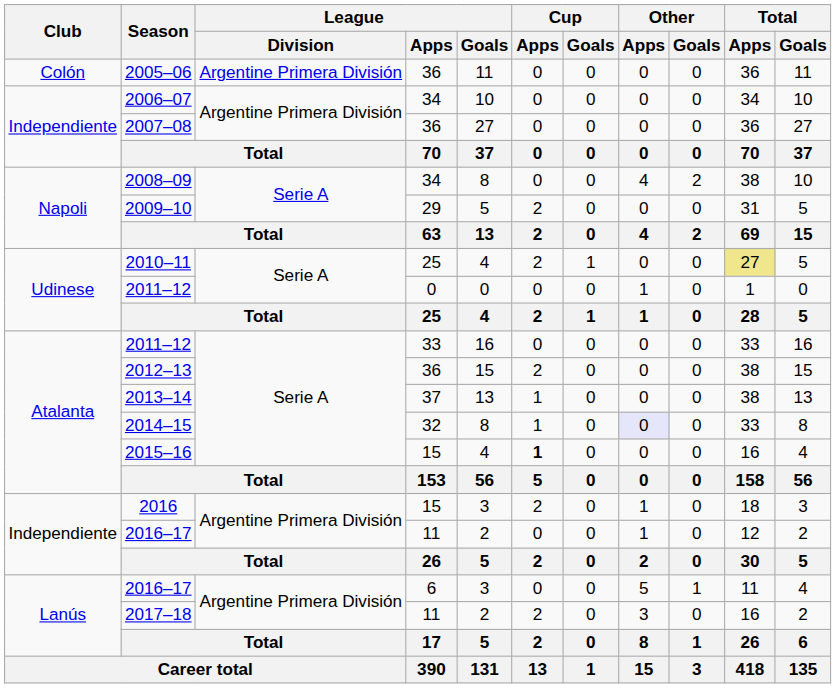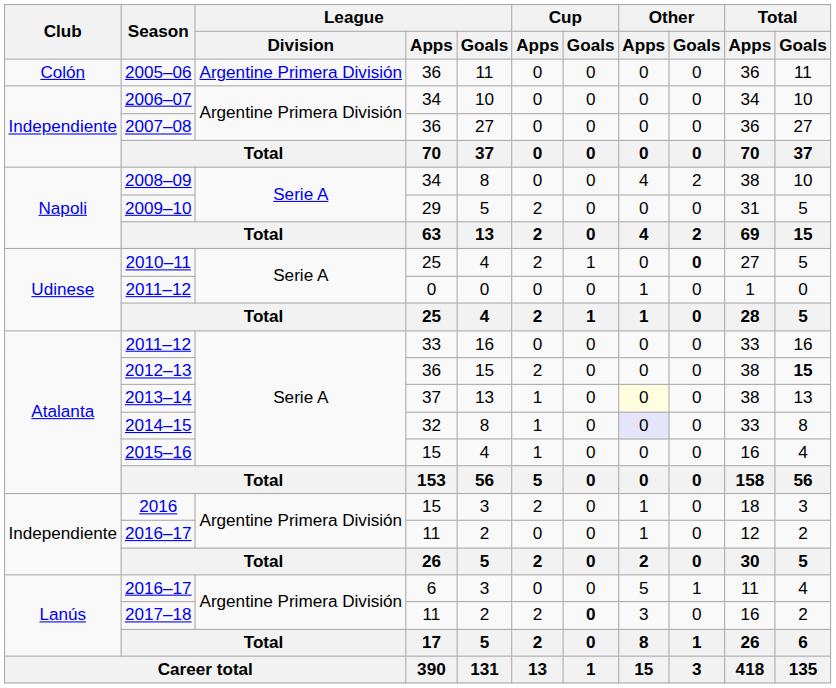(697, 262) normal -> (697, 262) bold
(750, 262) khaki background -> (750, 262) no background
(803, 371) normal -> (803, 371) bold
(644, 398) no background -> (644, 398) lightyellow background
(538, 452) bold -> (538, 452) normal
(591, 615) normal -> (591, 615) bold
